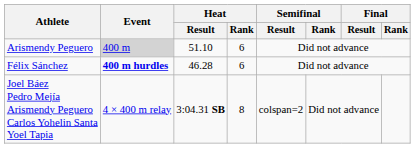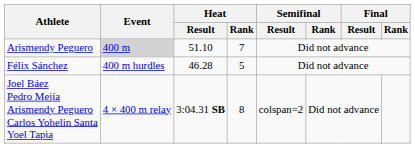(242, 48) 6 -> (242, 48) 7
(135, 66) bold -> (134, 66) normal
(242, 66) 6 -> (242, 66) 5
